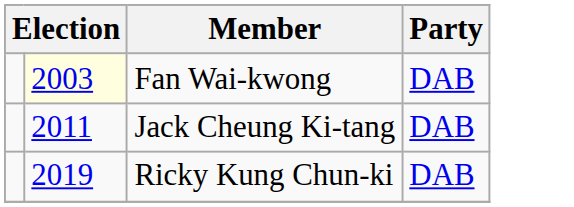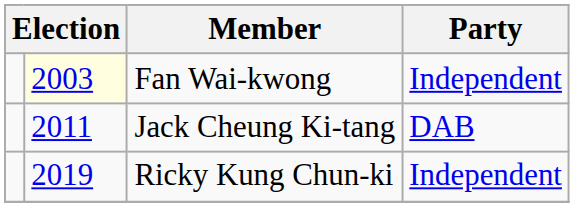(442, 77) DAB -> (486, 77) Independent
(442, 175) DAB -> (486, 175) Independent
